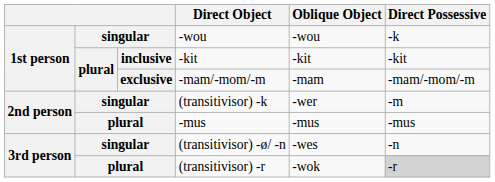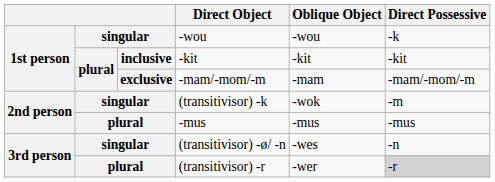(305, 101) -wer -> (306, 101) -wok
(306, 166) -wok -> (305, 166) -wer
